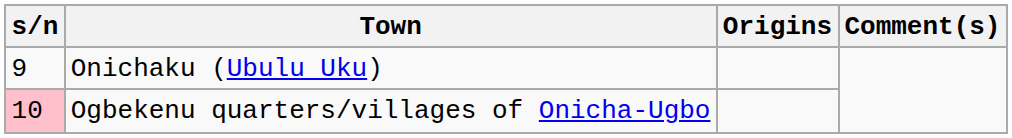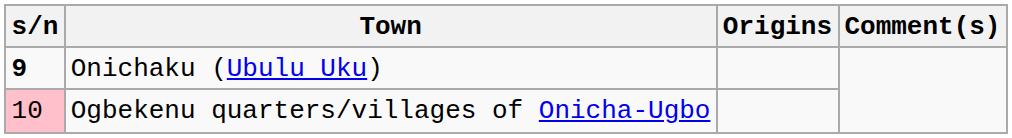(19, 69) normal -> (19, 69) bold
